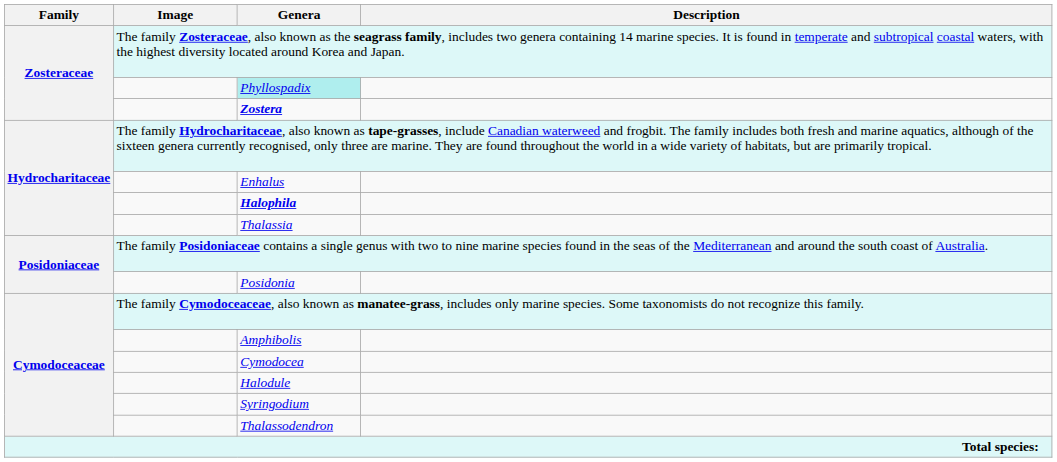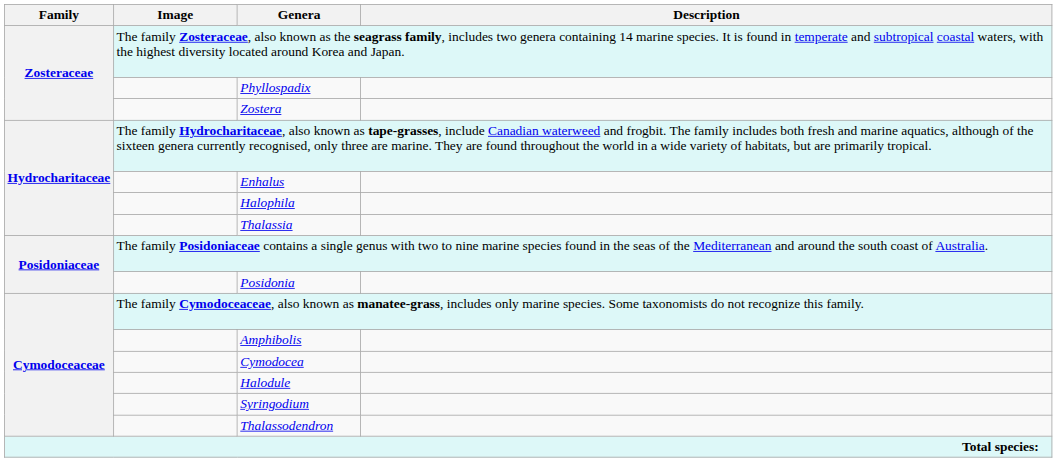(275, 88) paleturquoise background -> (275, 88) no background
(261, 109) bold -> (261, 109) normal
(268, 203) bold -> (268, 203) normal
